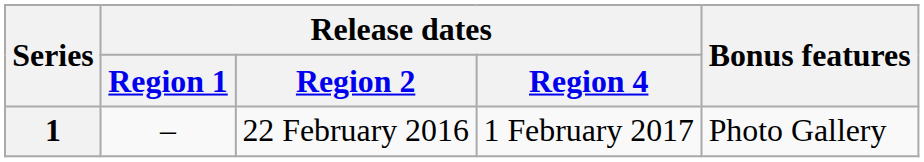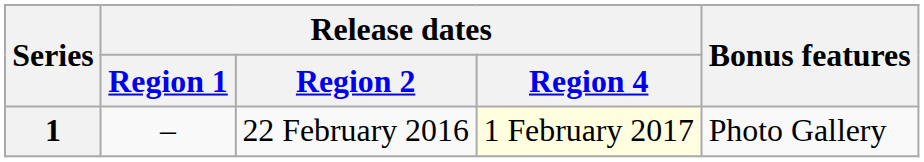(589, 130) no background -> (589, 130) lightyellow background
